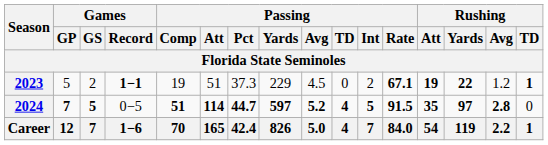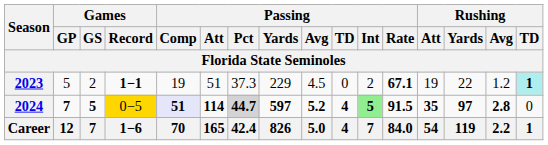(431, 83) bold -> (431, 83) normal
(465, 83) bold -> (465, 83) normal
(529, 83) no background -> (529, 83) paleturquoise background
(131, 106) no background -> (131, 106) gold background
(178, 106) no background -> (178, 106) lavender background
(244, 106) no background -> (244, 106) lightgrey background
(370, 106) no background -> (370, 106) lightgreen background
